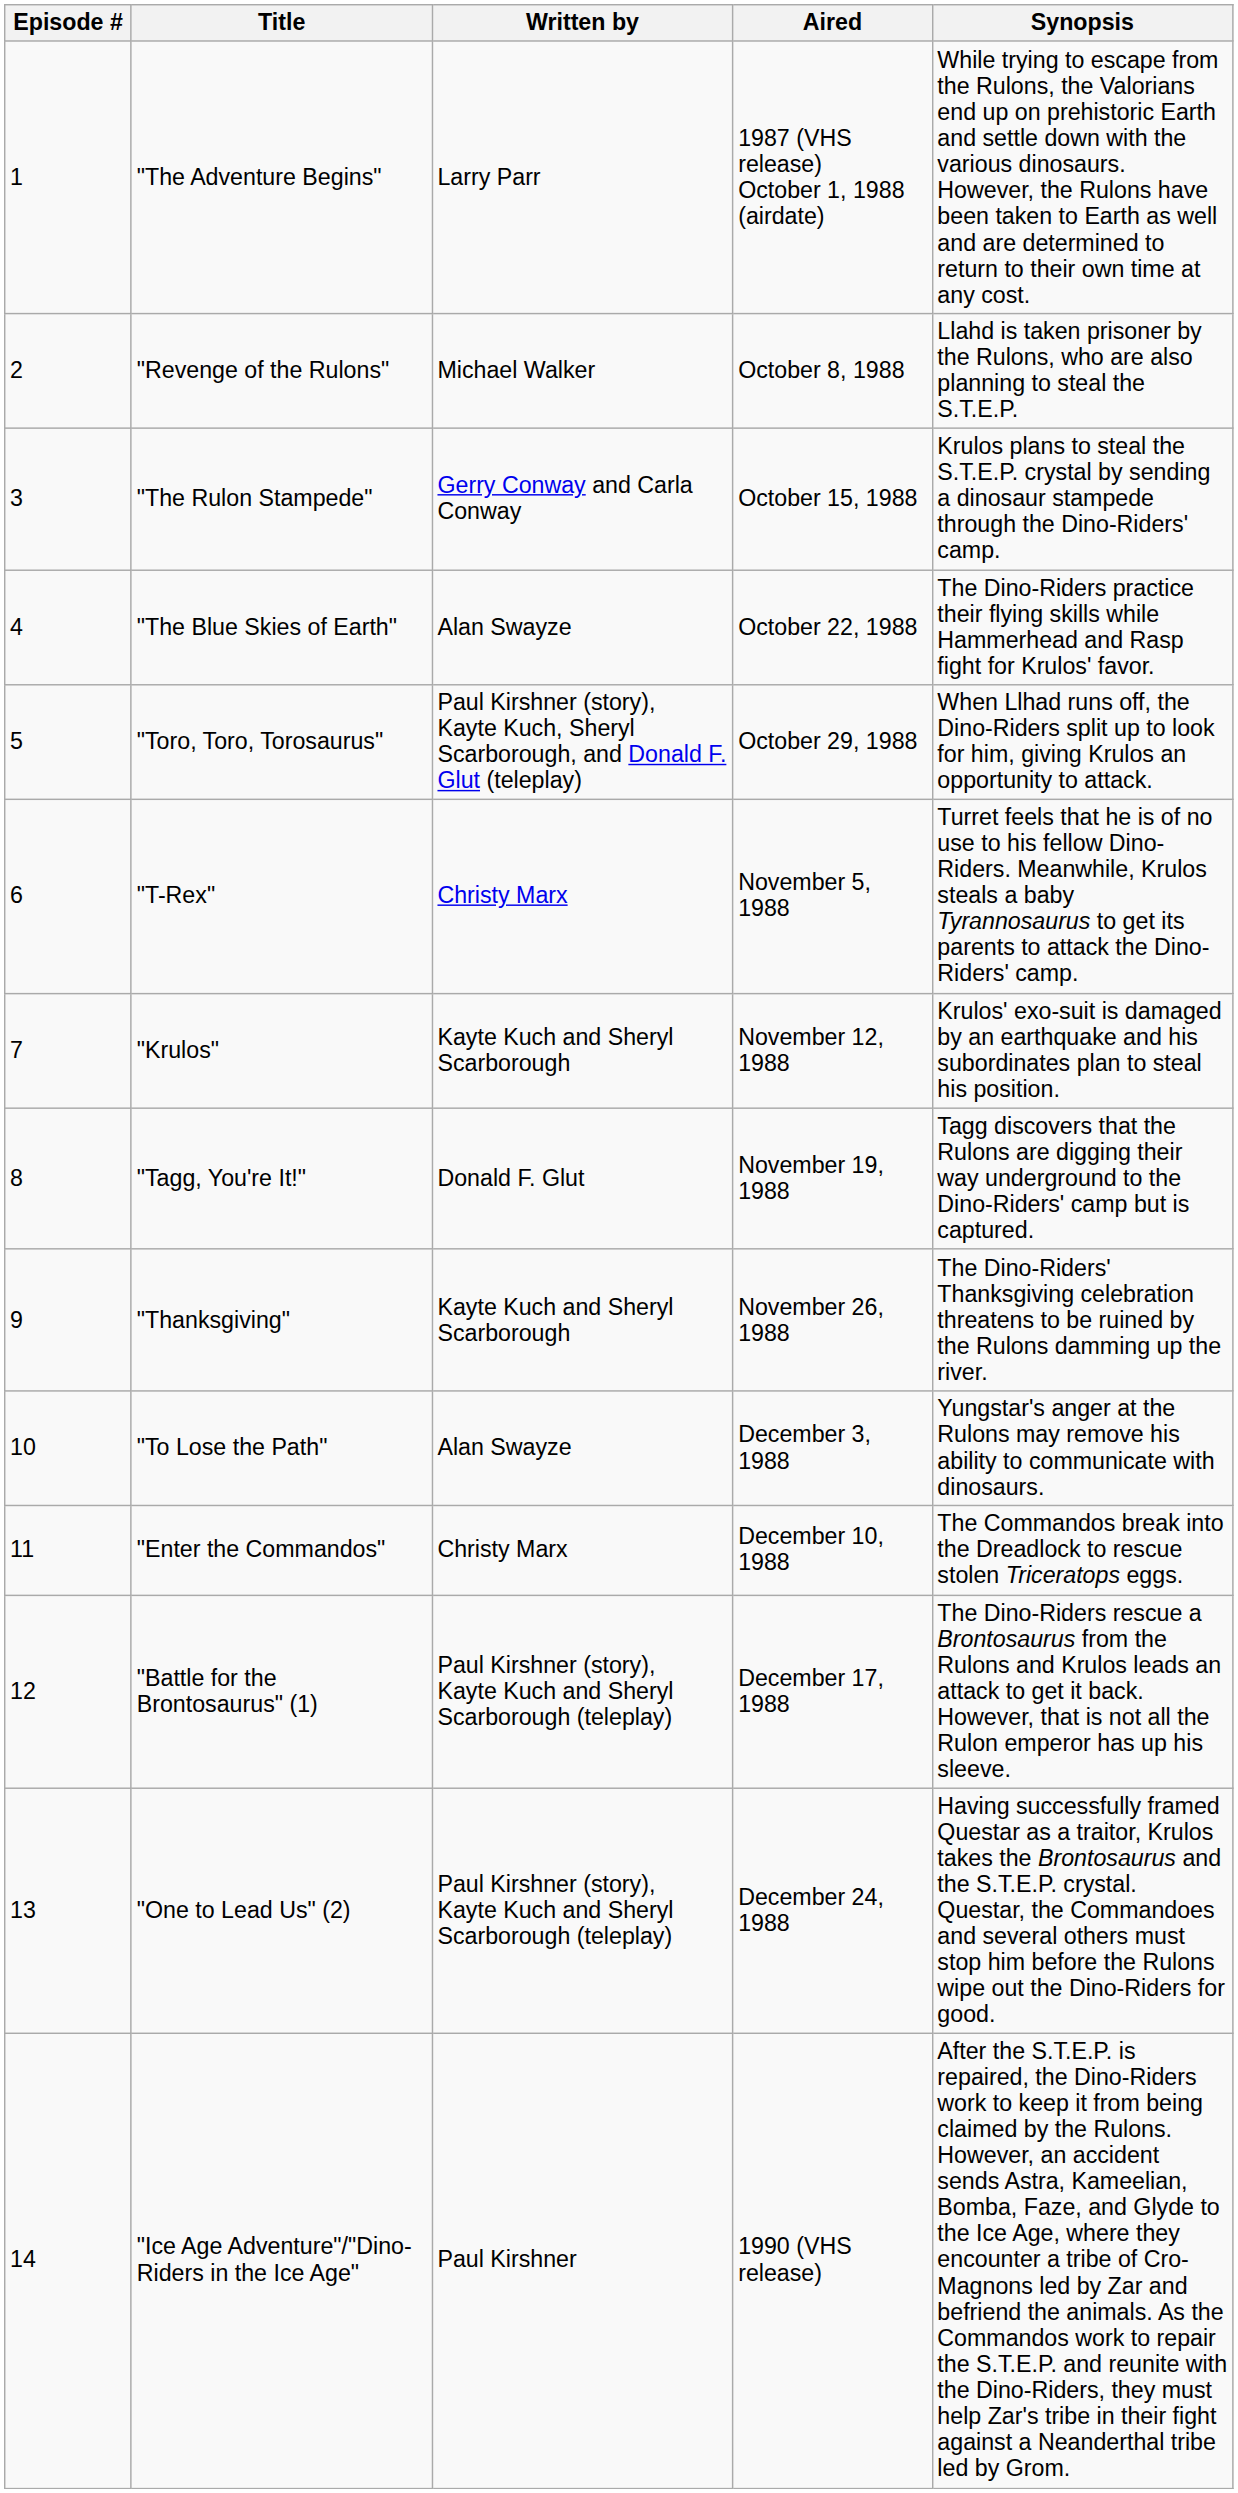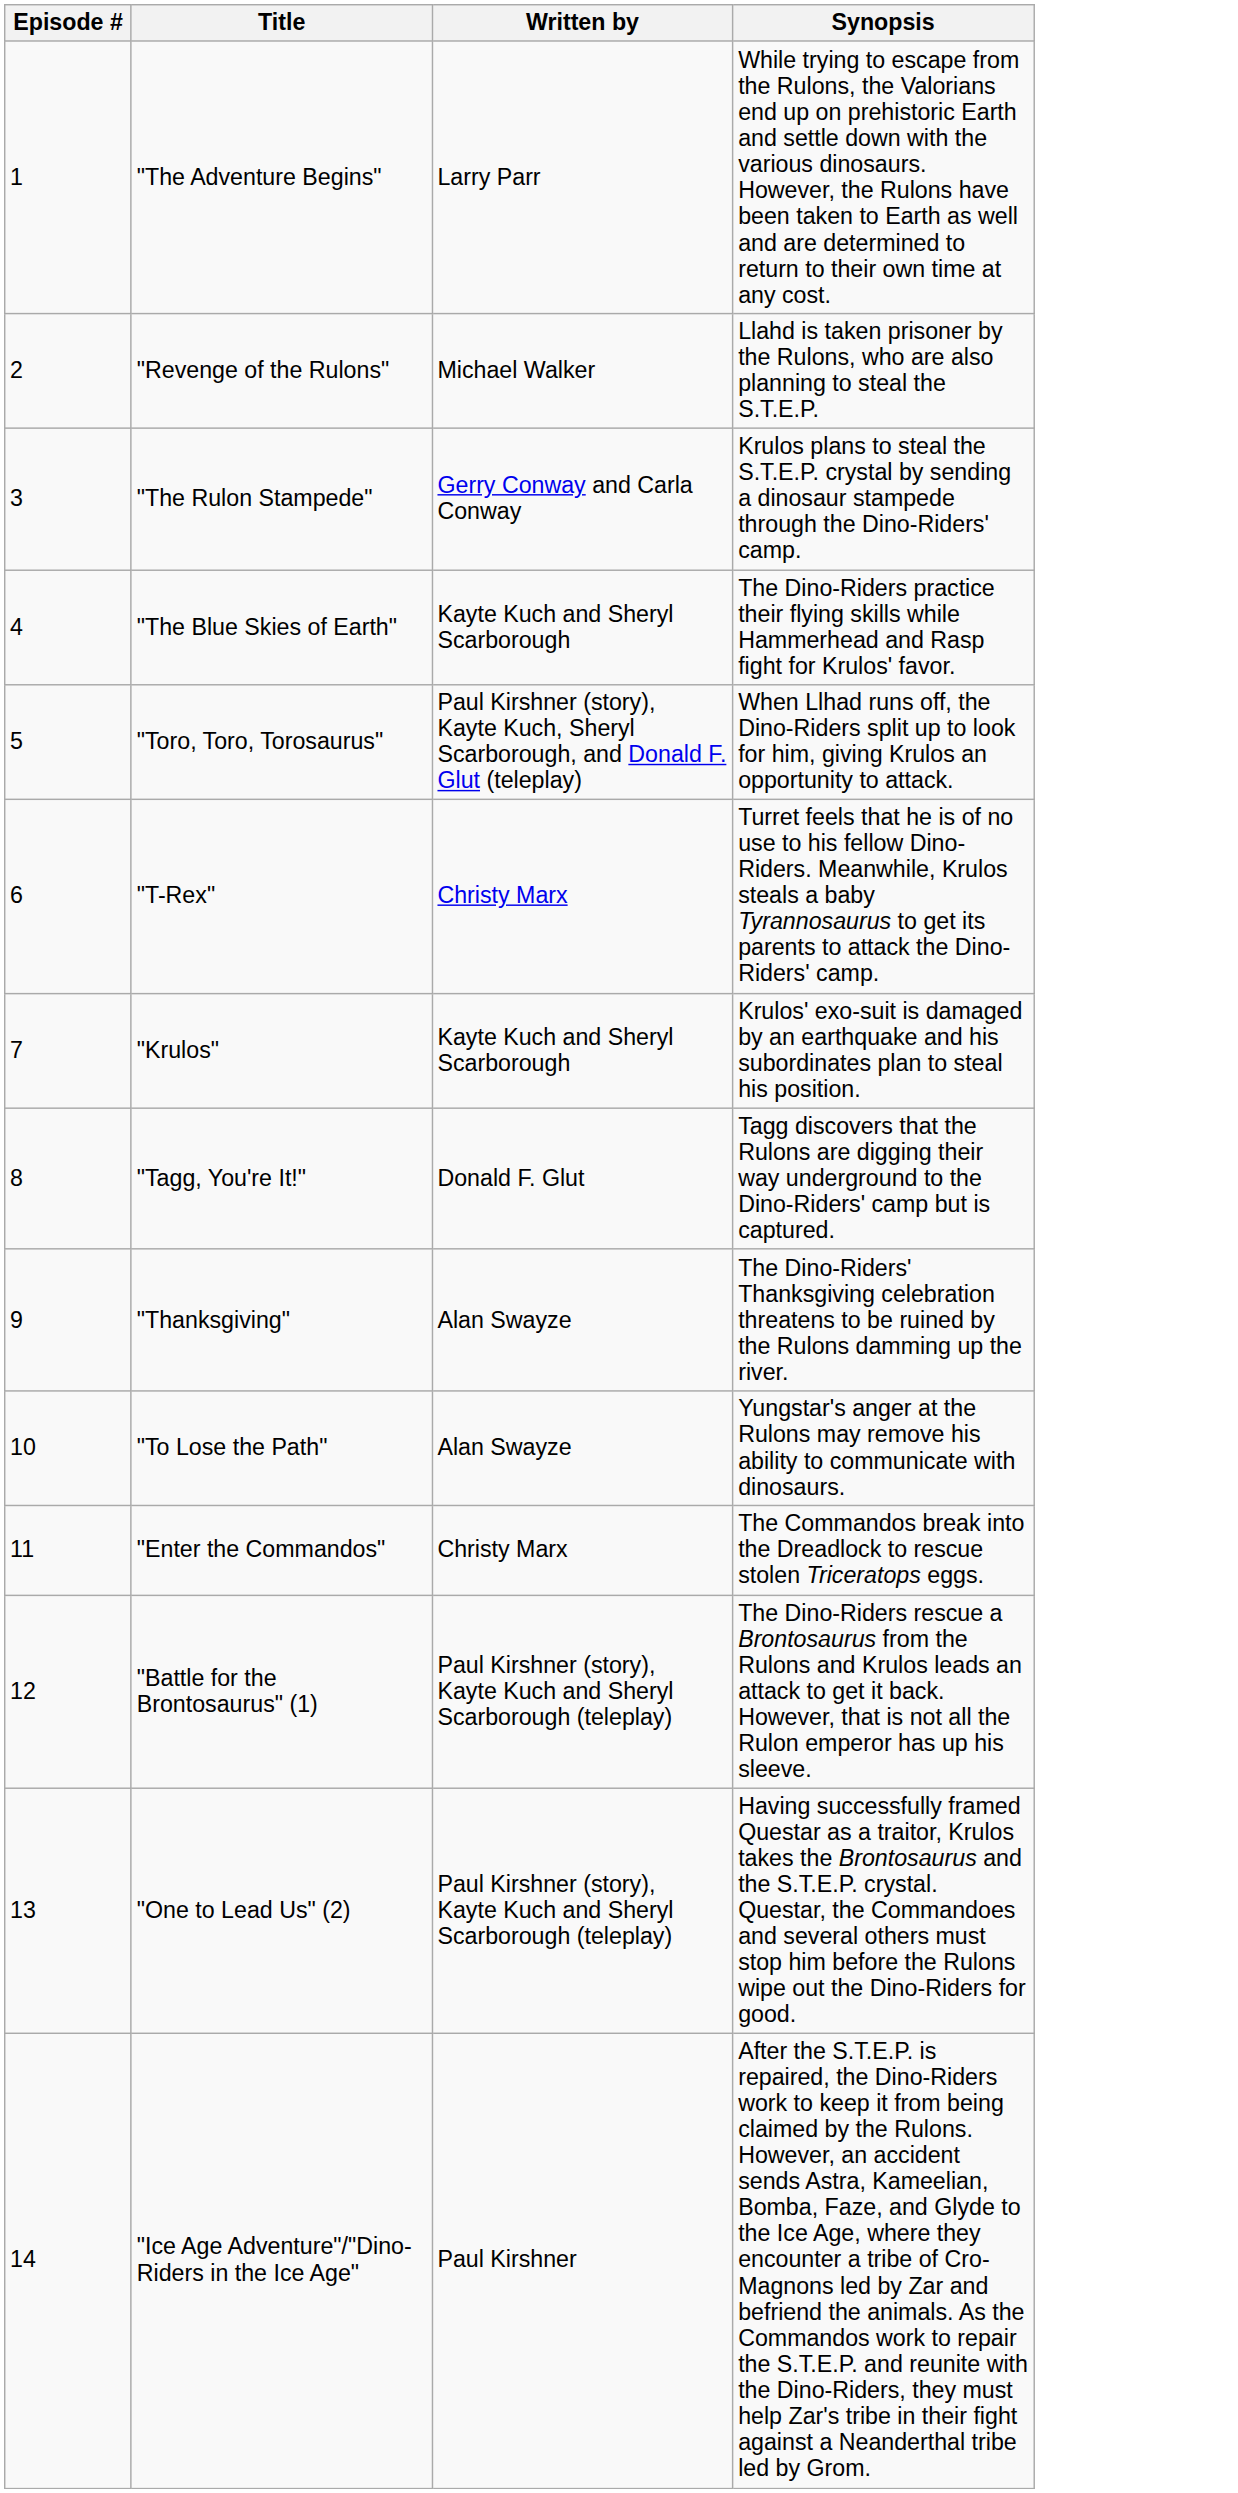- column: (832, 22)
(505, 626) Alan Swayze -> (555, 626) Kayte Kuch and Sheryl Scarborough
(555, 1319) Kayte Kuch and Sheryl Scarborough -> (505, 1319) Alan Swayze
